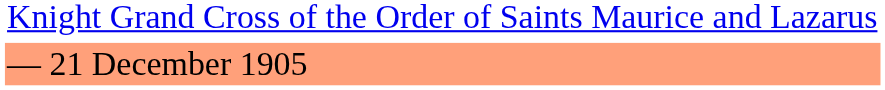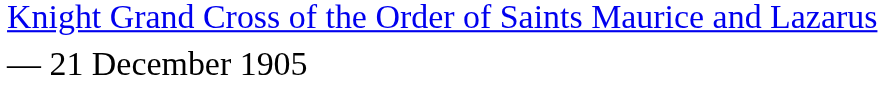(157, 63) lightsalmon background -> (157, 63) no background
